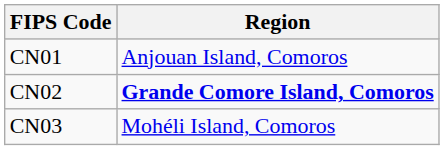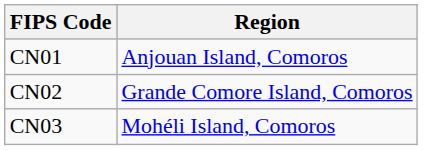(278, 91) bold -> (267, 91) normal
